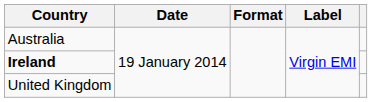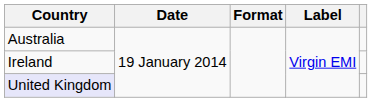(32, 62) bold -> (30, 62) normal
(60, 85) no background -> (60, 85) lavender background
